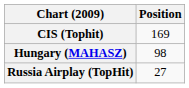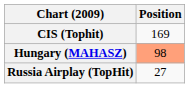(160, 53) no background -> (160, 53) lightsalmon background
